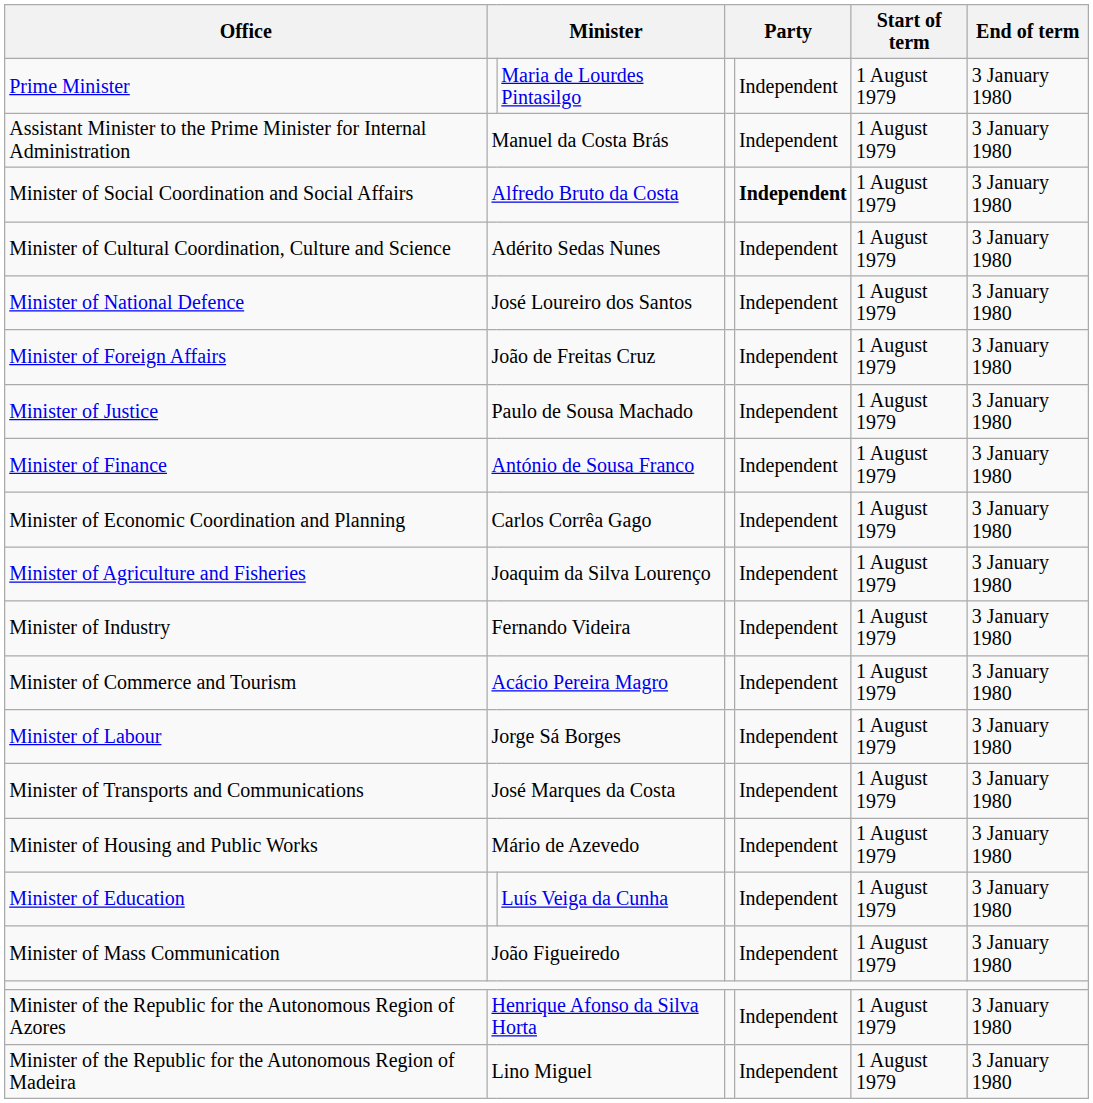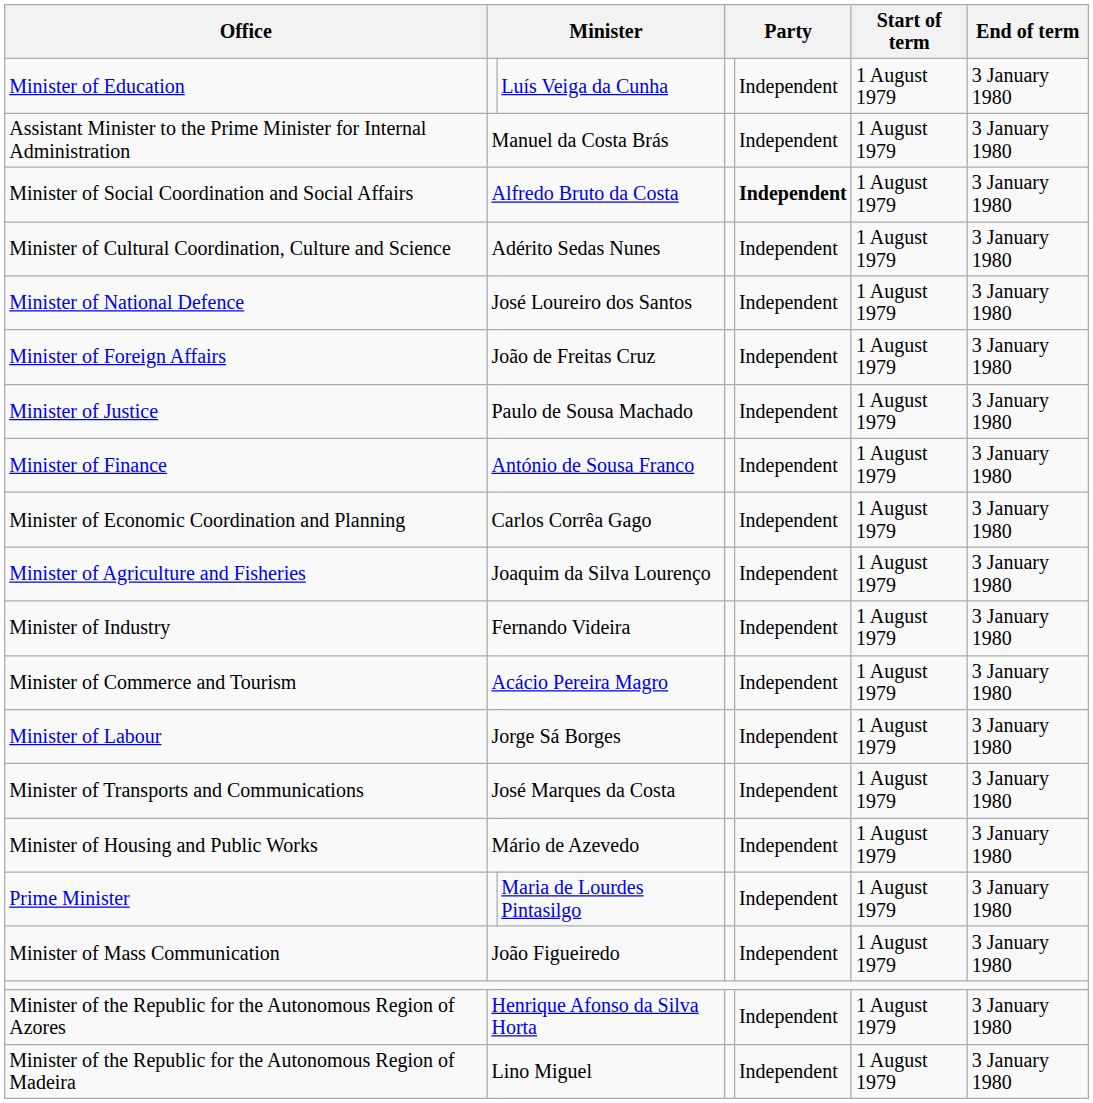rows swapped: (70, 85) <-> (97, 899)
